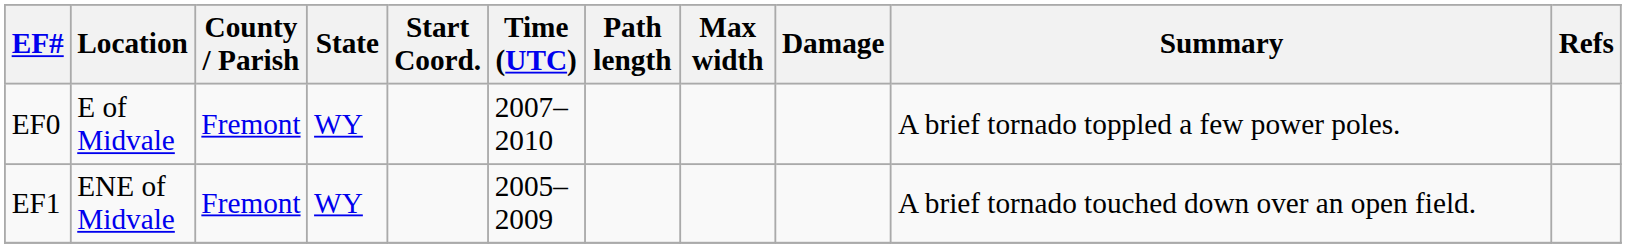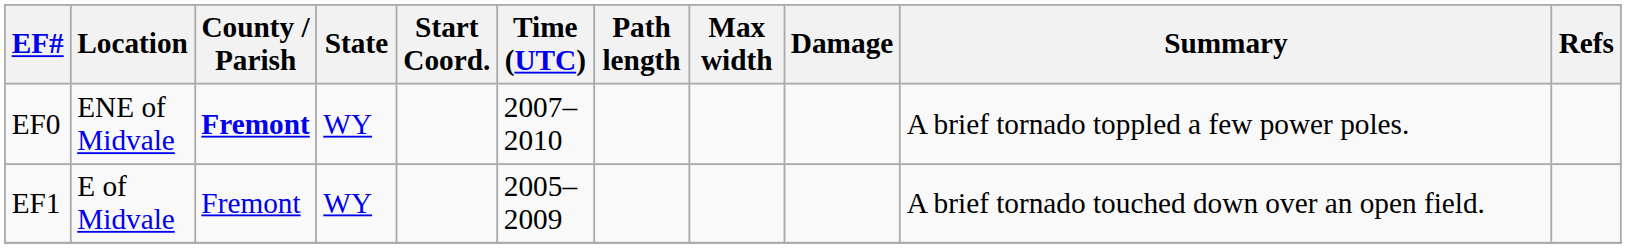(126, 123) E of Midvale -> (126, 123) ENE of Midvale
(251, 123) normal -> (256, 123) bold
(126, 202) ENE of Midvale -> (126, 202) E of Midvale
